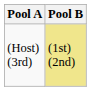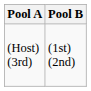(62, 55) khaki background -> (62, 55) no background
